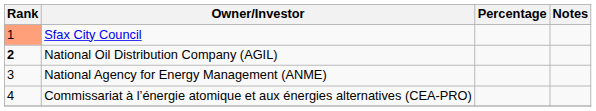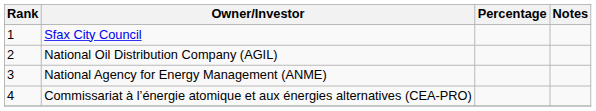(11, 34) lightsalmon background -> (11, 34) no background
(11, 55) bold -> (11, 55) normal
